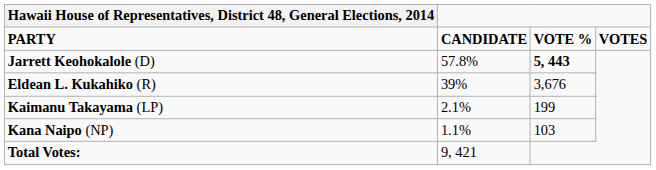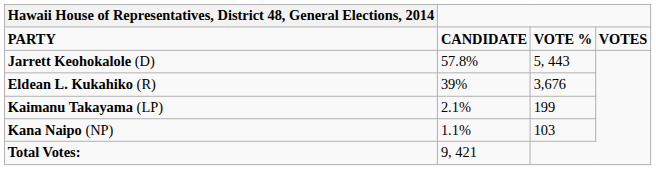(552, 61) bold -> (552, 61) normal
